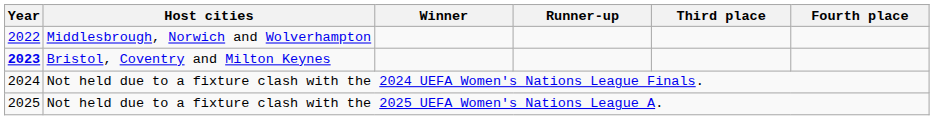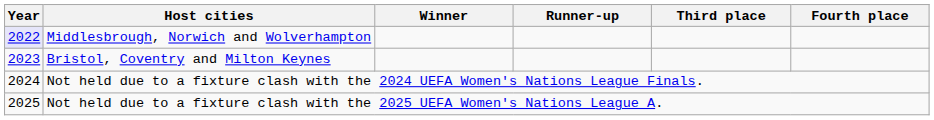(24, 38) no background -> (24, 38) lavender background
(24, 60) bold -> (24, 60) normal
